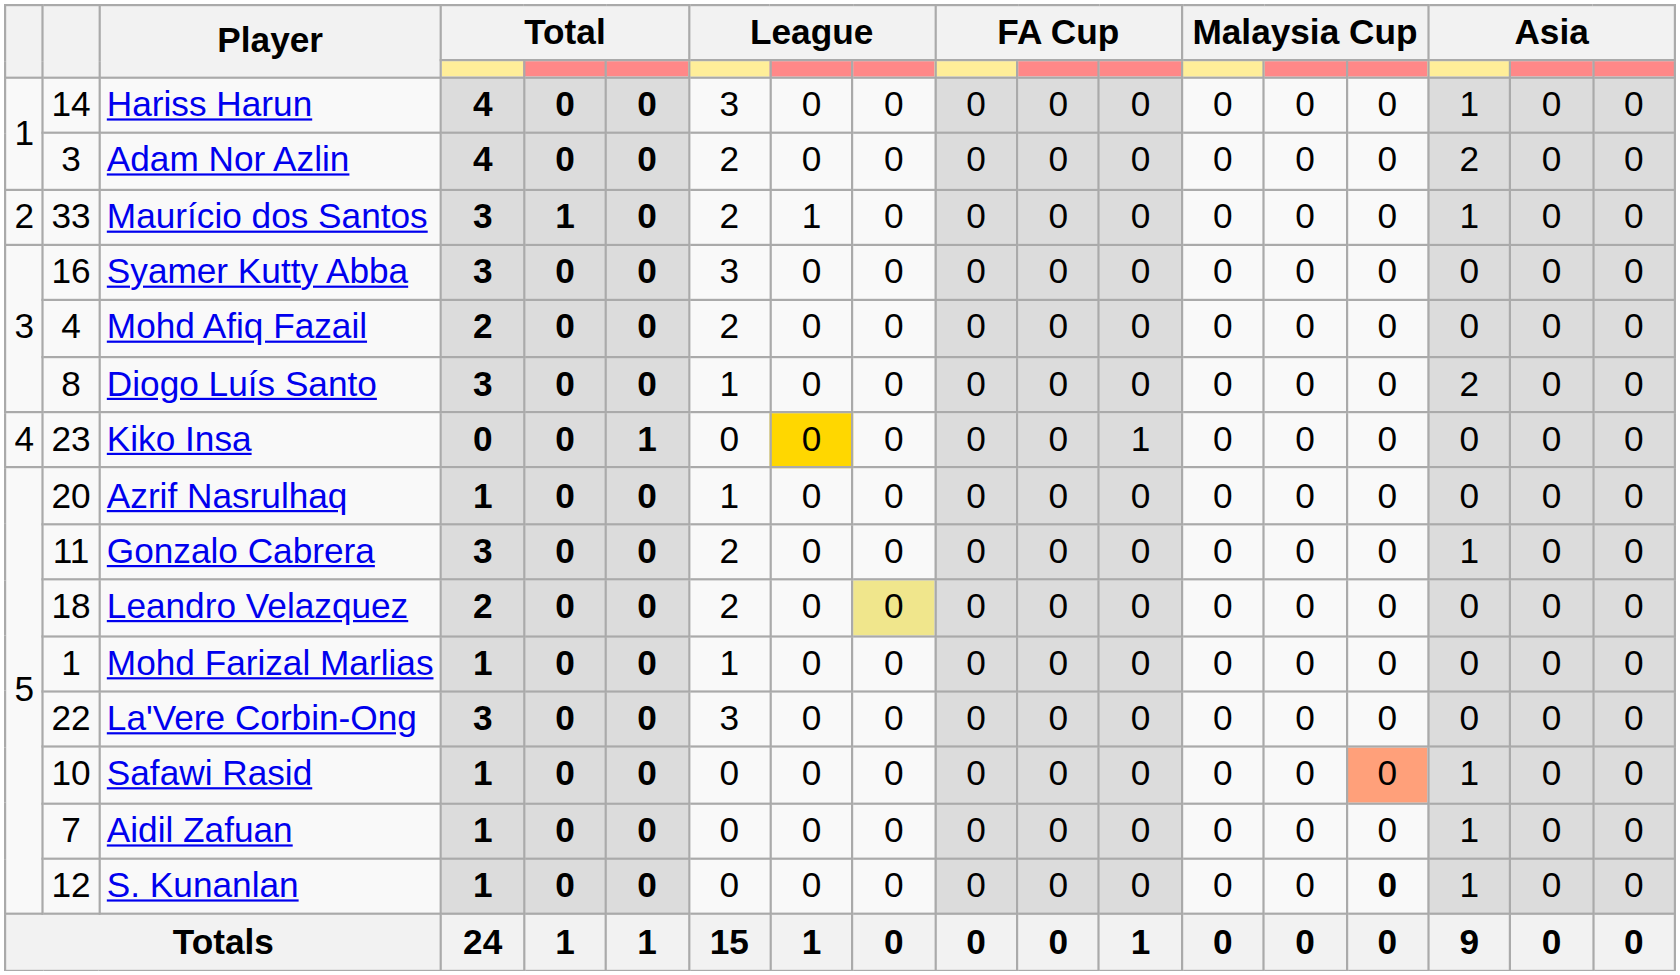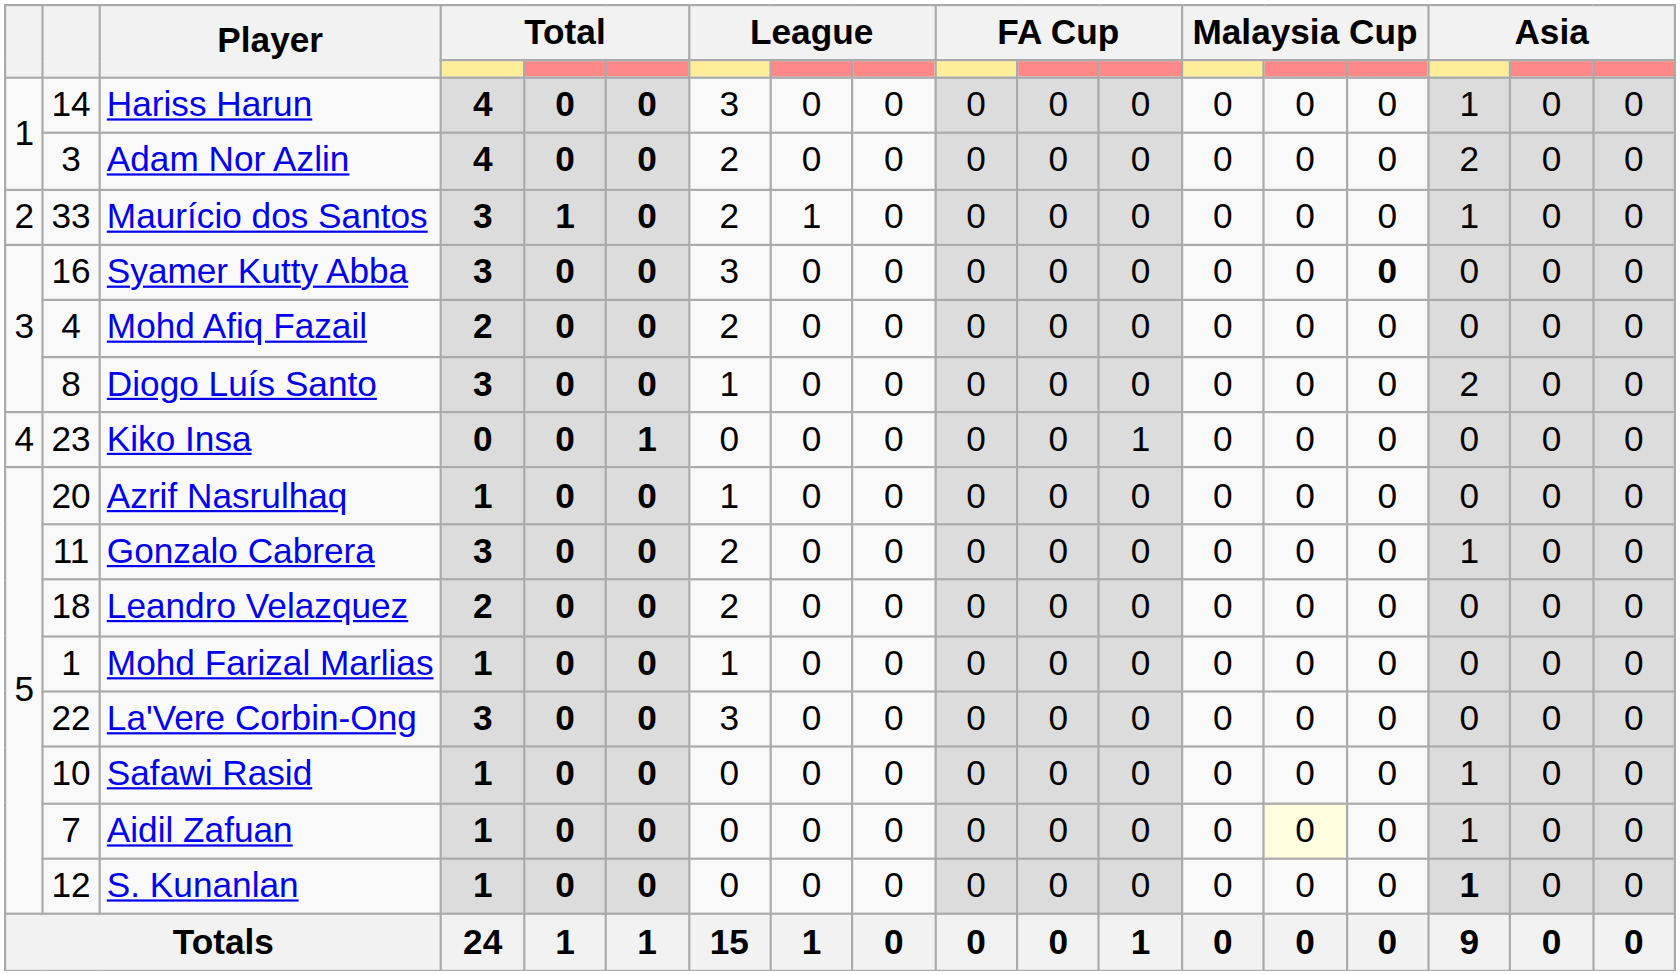(1387, 271) normal -> (1387, 271) bold
(812, 439) gold background -> (812, 439) no background
(894, 606) khaki background -> (894, 606) no background
(1387, 774) lightsalmon background -> (1387, 774) no background
(1305, 830) no background -> (1305, 830) lightyellow background
(1387, 886) bold -> (1387, 886) normal
(1469, 886) normal -> (1469, 886) bold
